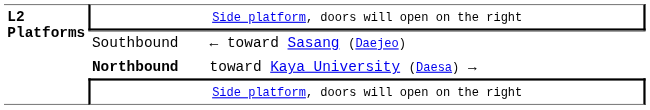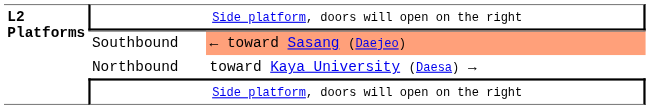(308, 43) no background -> (308, 43) lightsalmon background
(135, 67) bold -> (135, 67) normal
